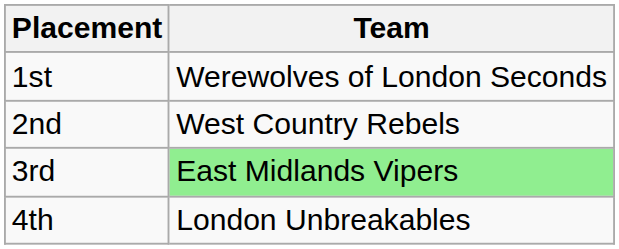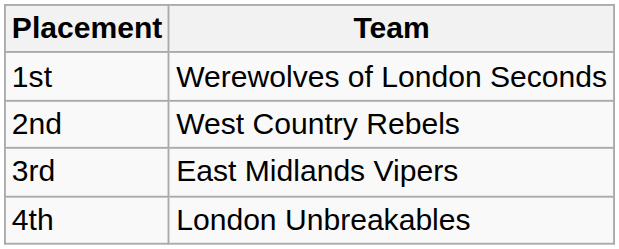(317, 171) lightgreen background -> (317, 171) no background
